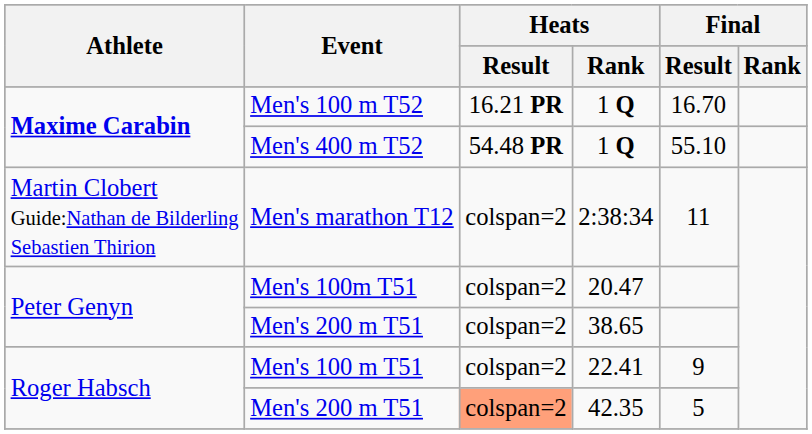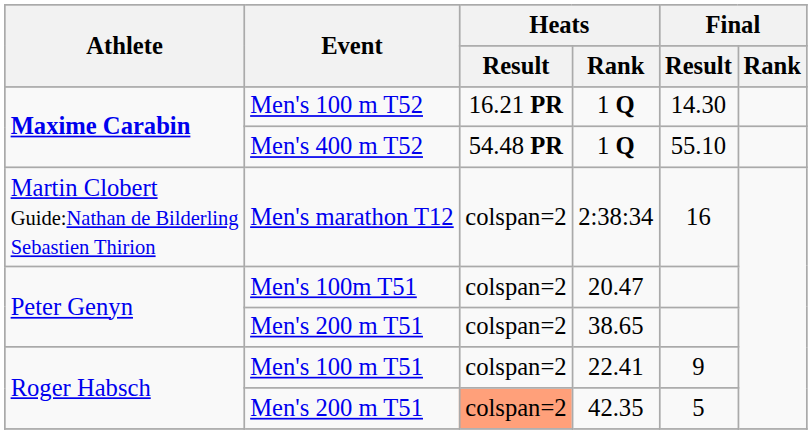(698, 106) 16.70 -> (698, 106) 14.30
(698, 216) 11 -> (698, 216) 16
